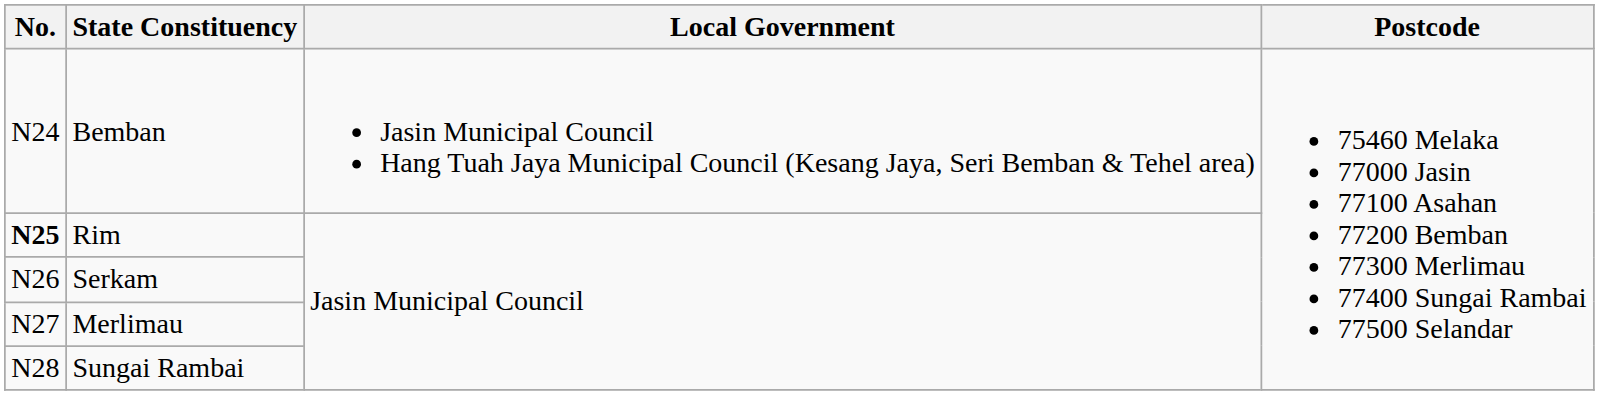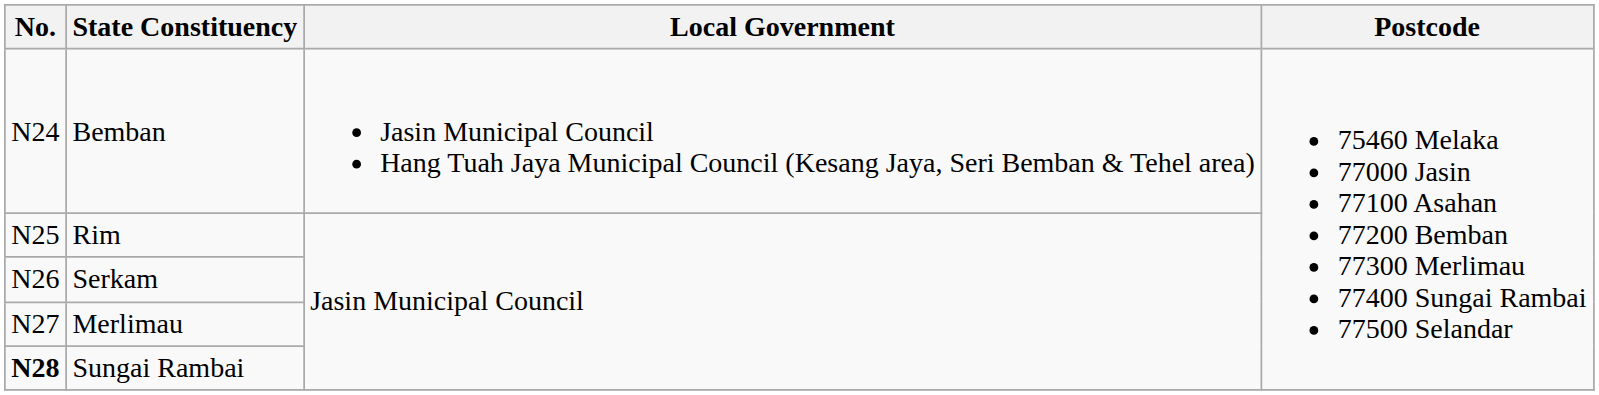(35, 234) bold -> (35, 234) normal
(35, 367) normal -> (35, 367) bold
